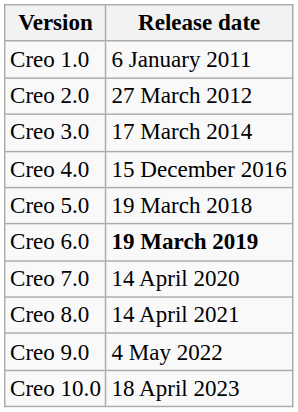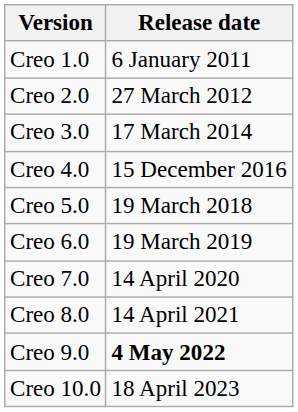(185, 242) bold -> (182, 242) normal
(167, 351) normal -> (168, 351) bold
